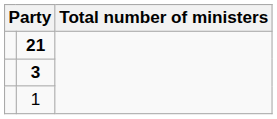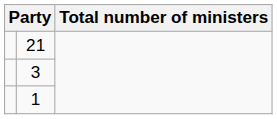(36, 45) bold -> (36, 45) normal
(36, 72) bold -> (36, 72) normal
